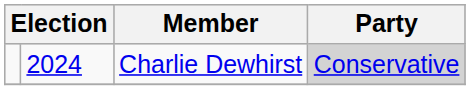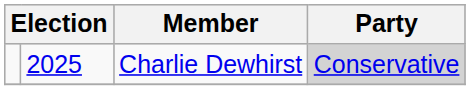(54, 63) 2024 -> (54, 63) 2025
